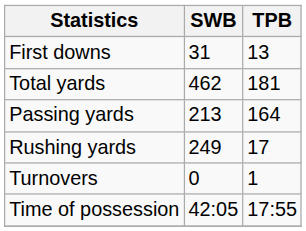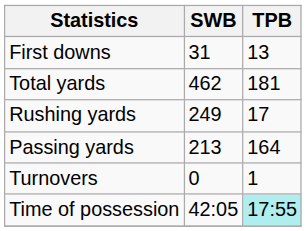rows swapped: (73, 146) <-> (72, 115)
(272, 209) no background -> (272, 209) paleturquoise background
